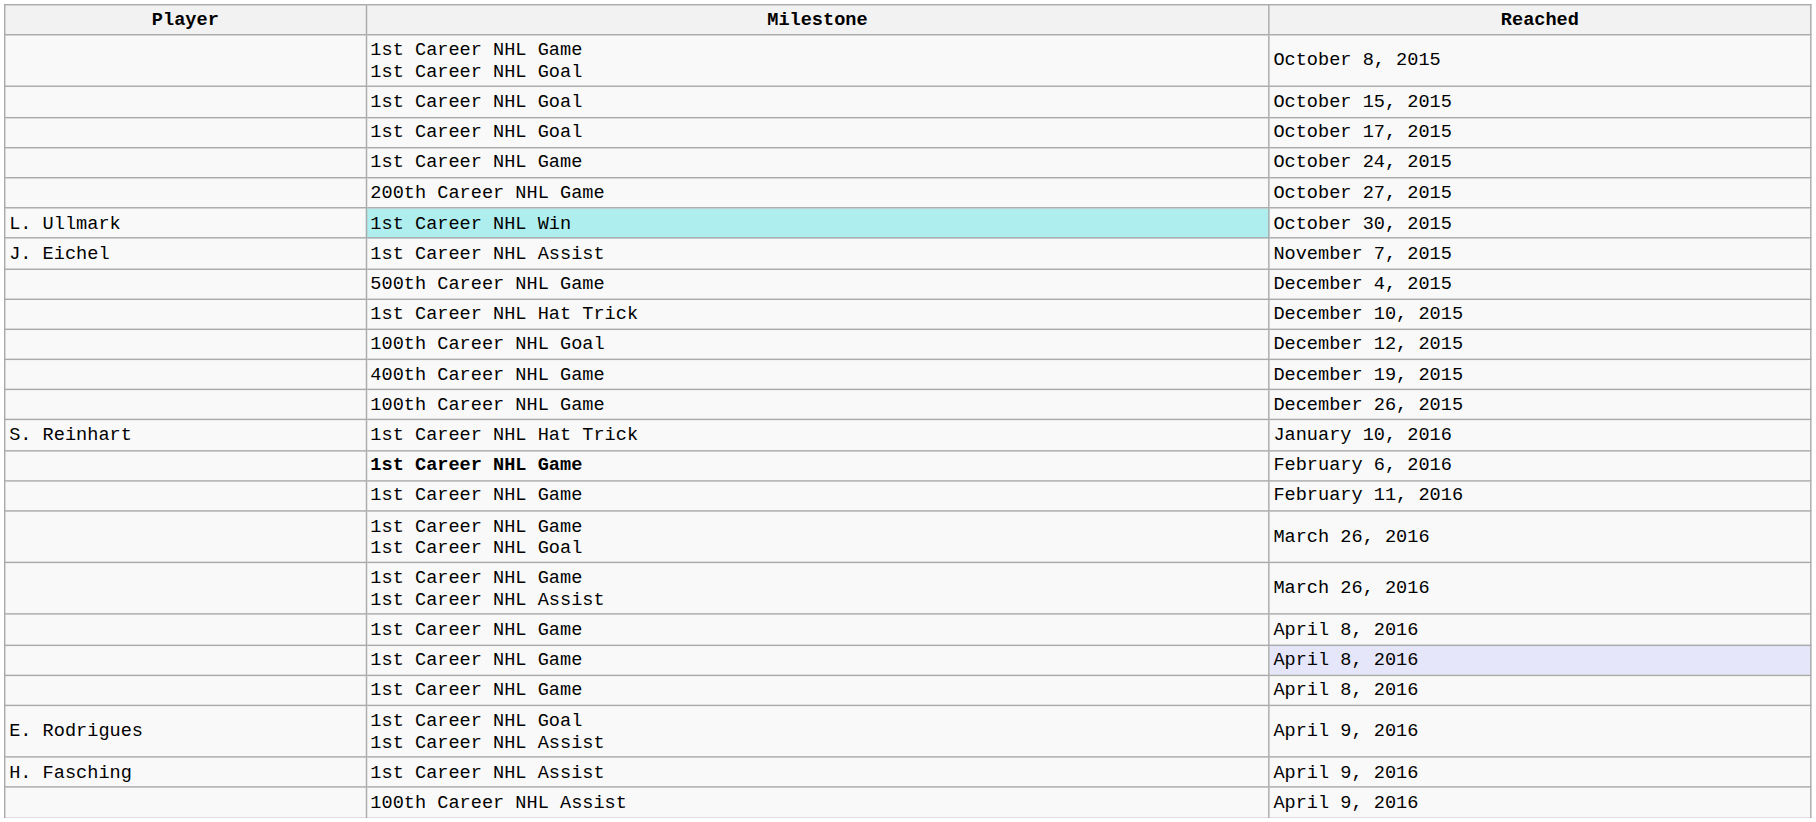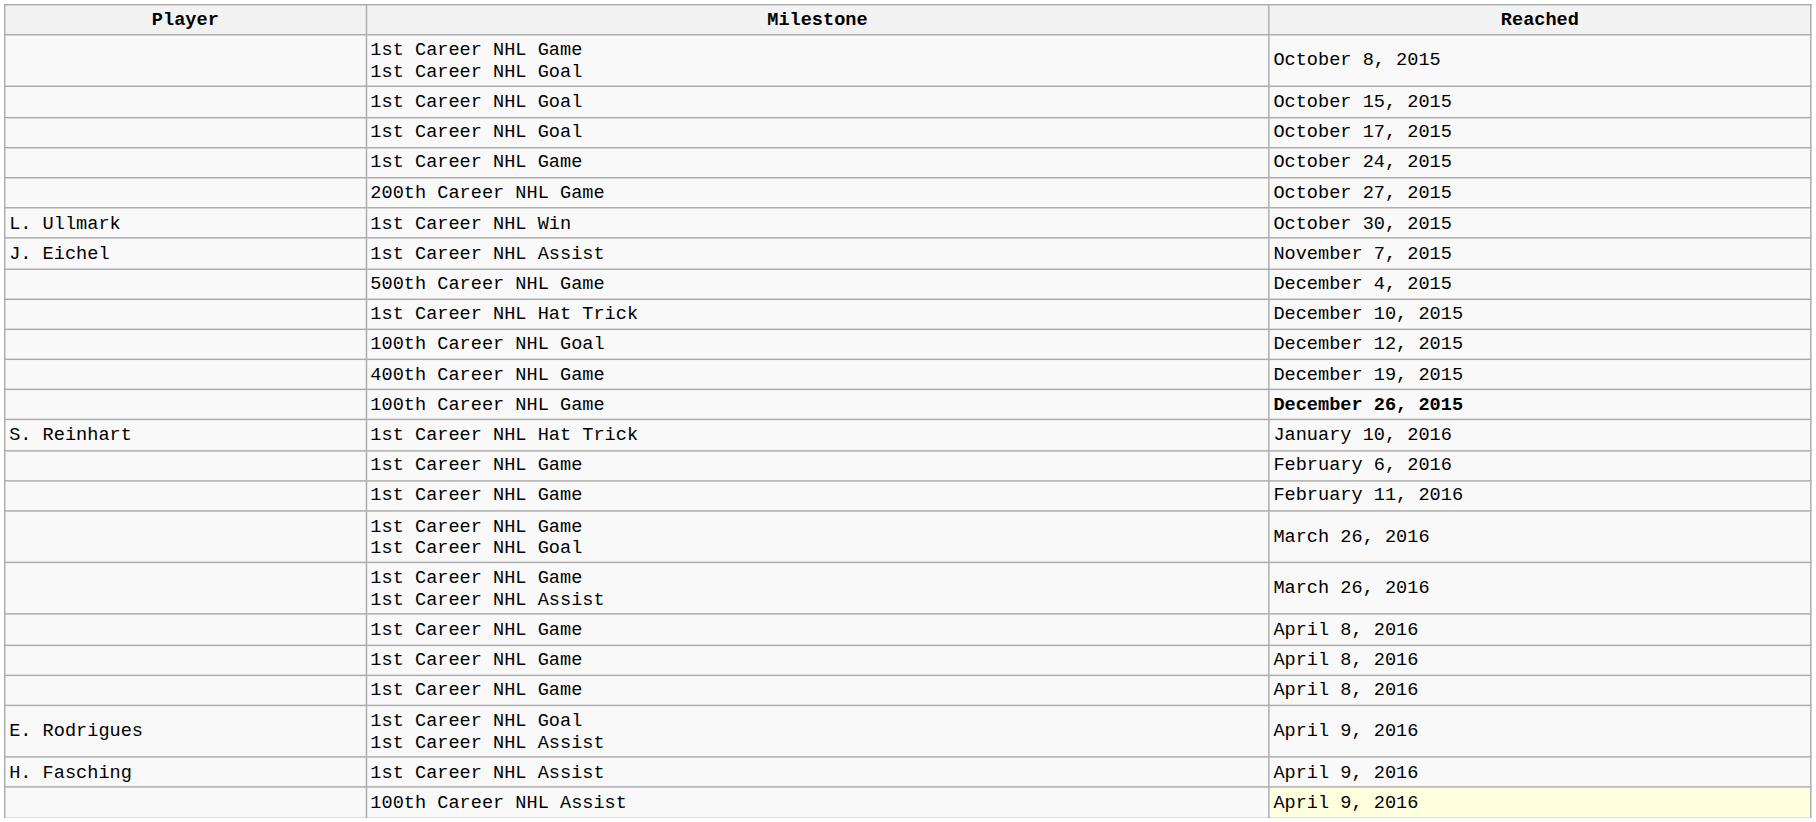(471, 223) paleturquoise background -> (471, 223) no background
(1368, 405) normal -> (1368, 405) bold
(476, 465) bold -> (476, 465) normal
(1346, 660) lavender background -> (1346, 660) no background
(1346, 803) no background -> (1346, 803) lightyellow background
